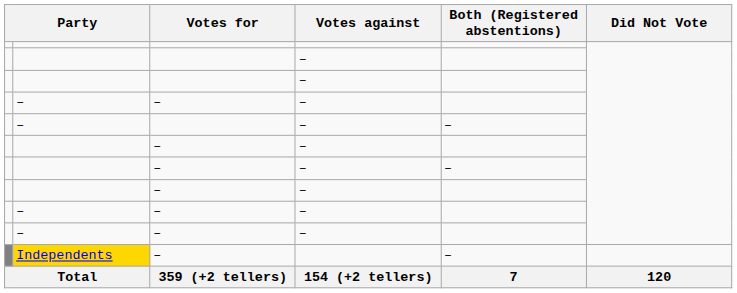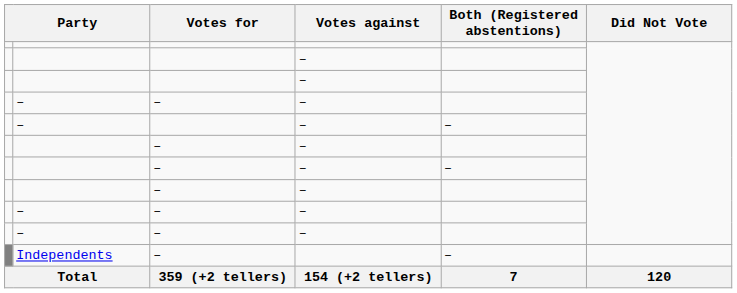(64, 255) gold background -> (64, 255) no background
